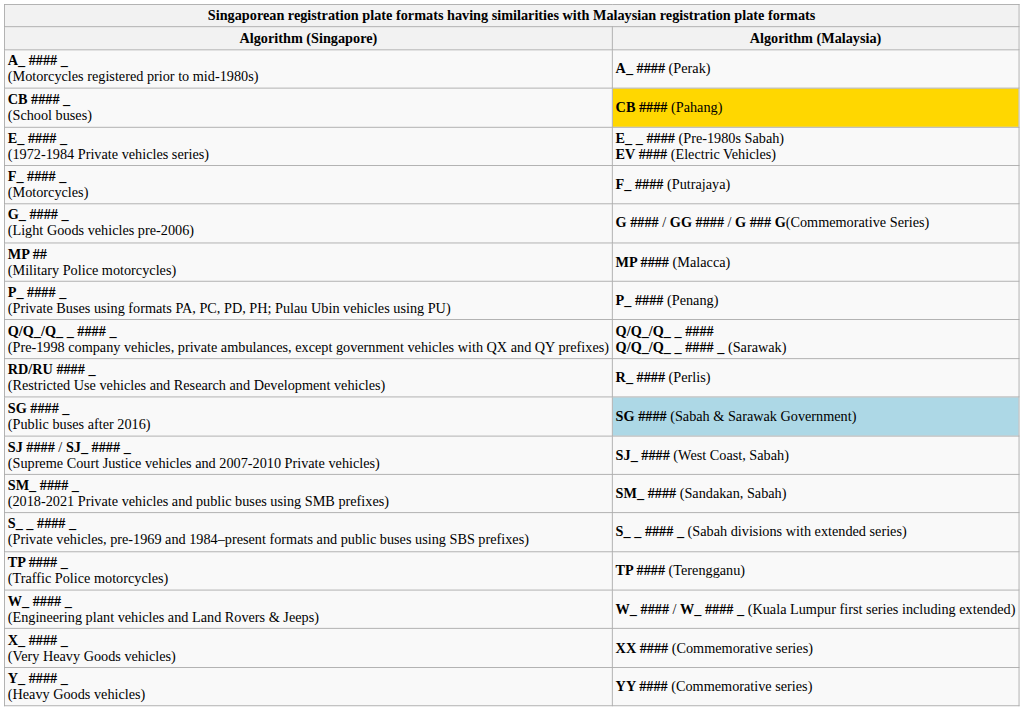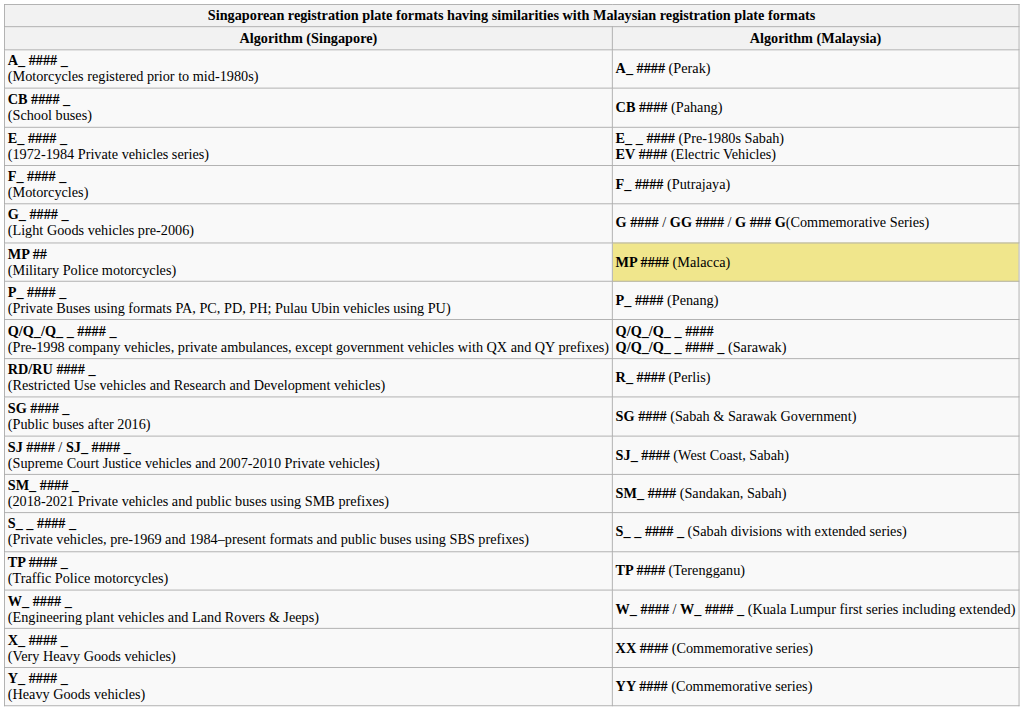(669, 107) gold background -> (669, 107) no background
(673, 261) no background -> (673, 261) khaki background
(736, 416) lightblue background -> (736, 416) no background
